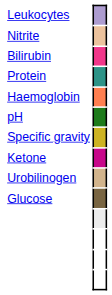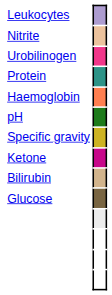(29, 56) Bilirubin -> (42, 56) Urobilinogen
(42, 178) Urobilinogen -> (29, 178) Bilirubin
